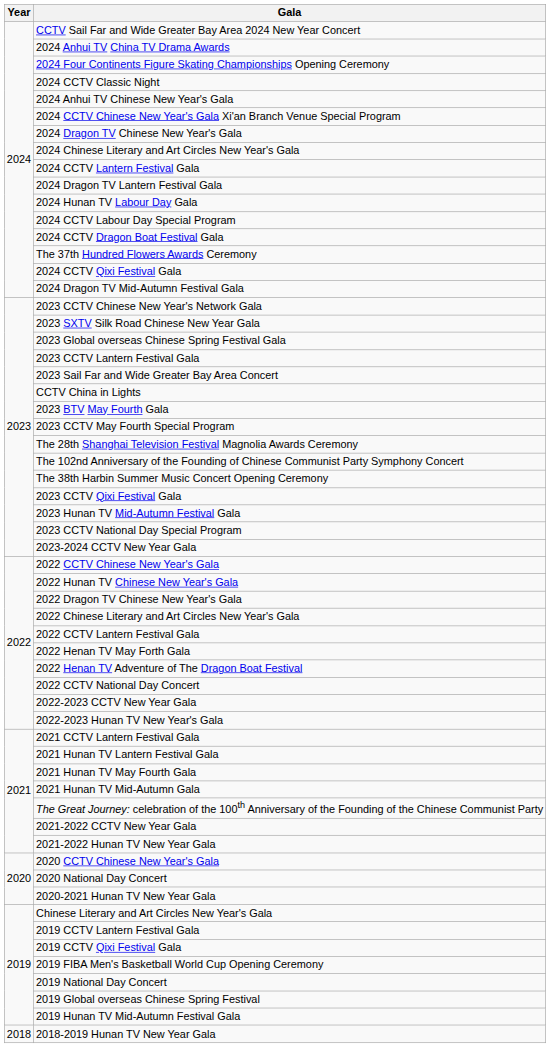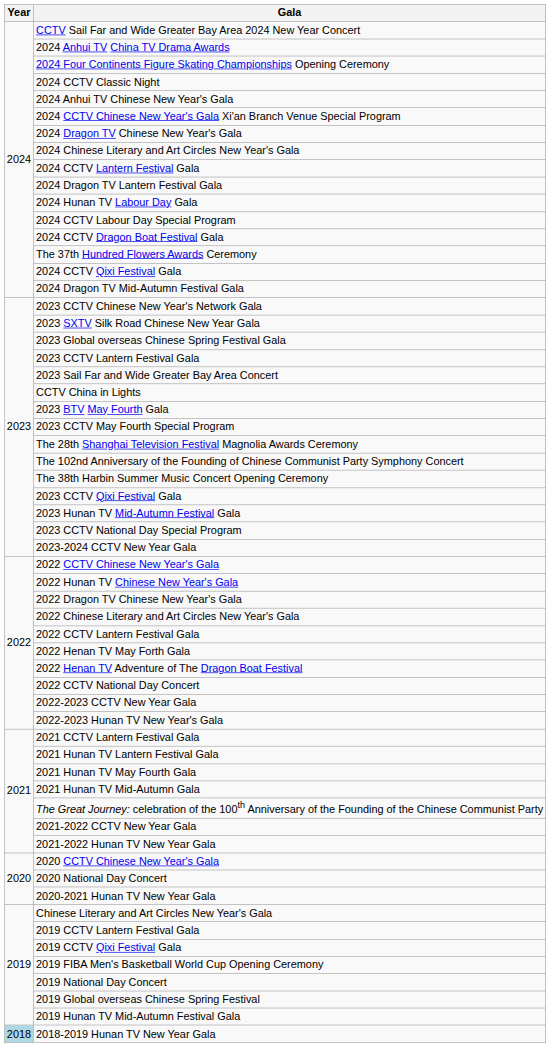(19, 1034) no background -> (19, 1034) lightblue background
